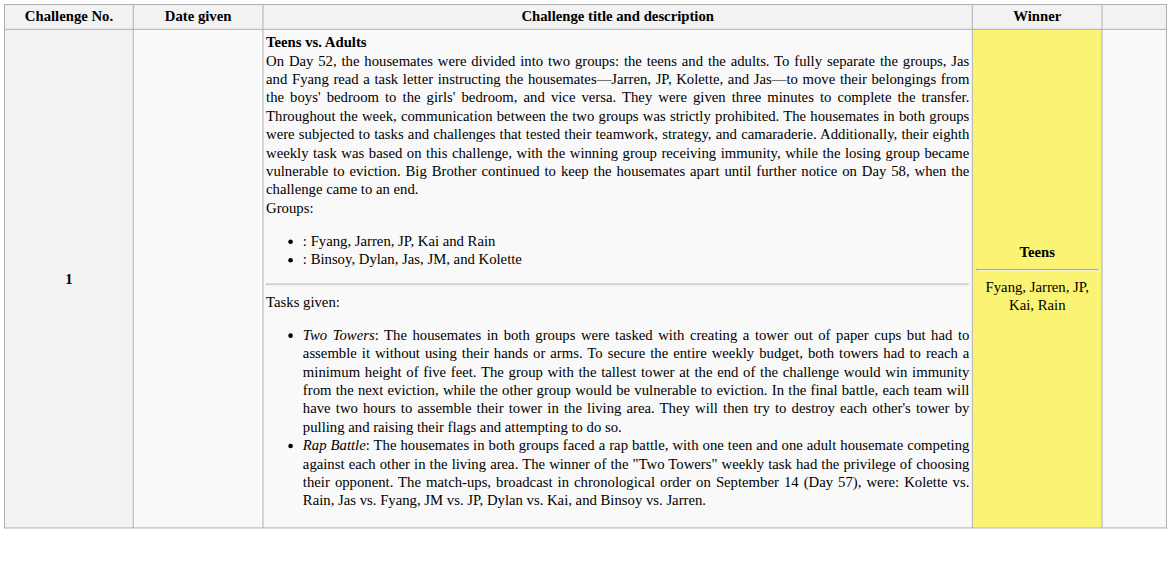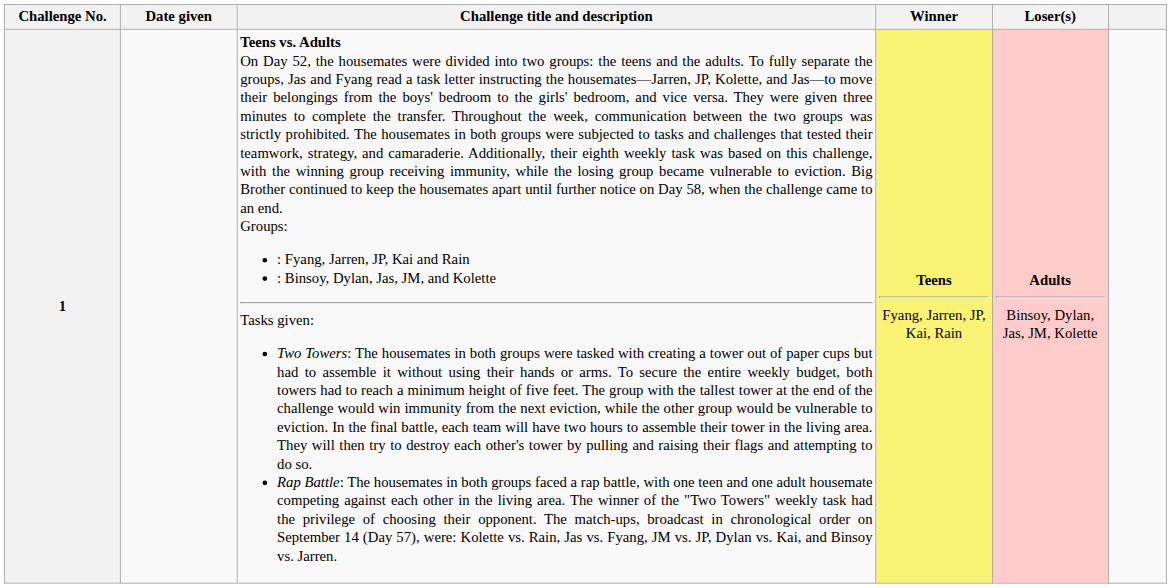+ column: (1050, 17)
